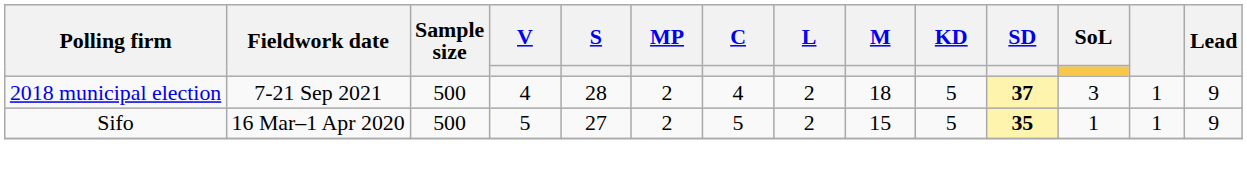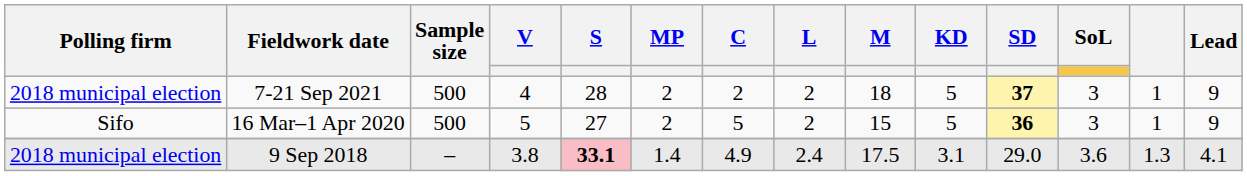(738, 92) 4 -> (738, 92) 2
(1022, 124) 35 -> (1022, 124) 36
(1093, 124) 1 -> (1093, 124) 3
+ row: (318, 155)
